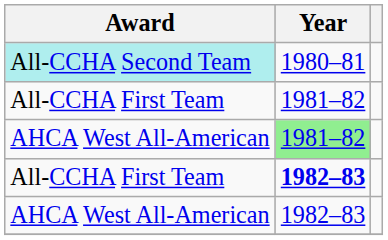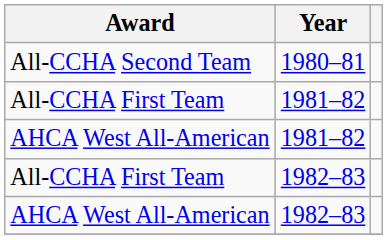(131, 61) paleturquoise background -> (131, 61) no background
(323, 138) lightgreen background -> (323, 138) no background
(323, 176) bold -> (323, 176) normal
